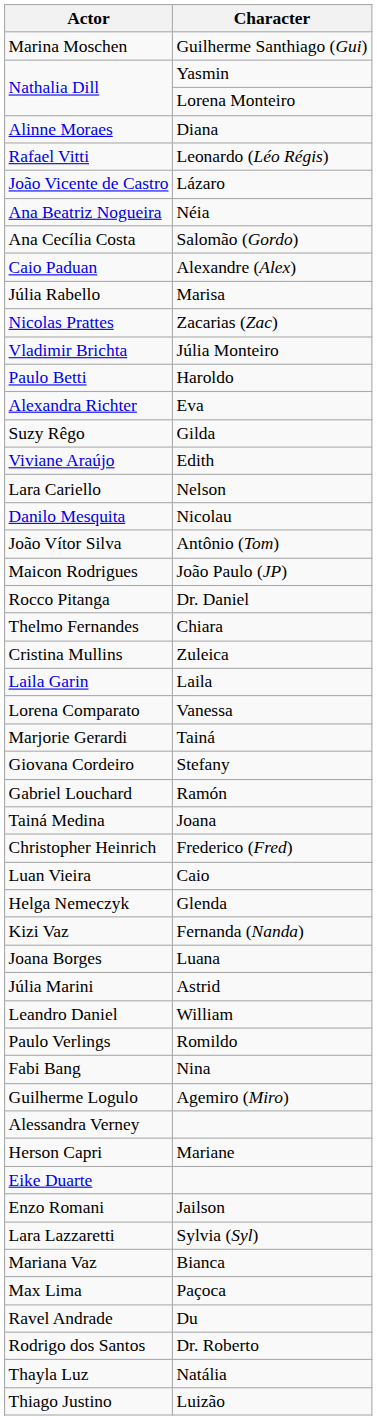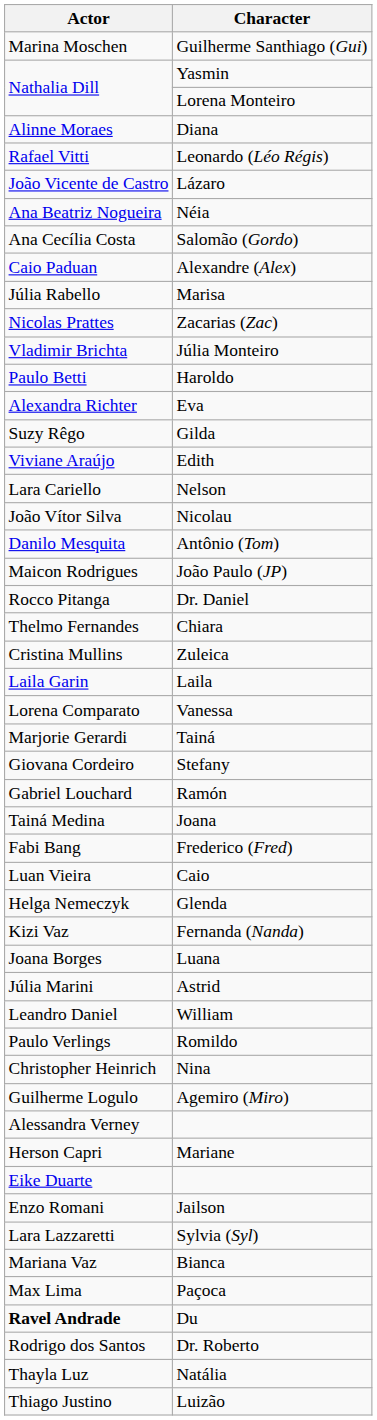(67, 516) Danilo Mesquita -> (65, 516) João Vítor Silva
(65, 543) João Vítor Silva -> (67, 543) Danilo Mesquita
(82, 848) Christopher Heinrich -> (45, 848) Fabi Bang
(45, 1069) Fabi Bang -> (82, 1069) Christopher Heinrich
(61, 1318) normal -> (65, 1318) bold
